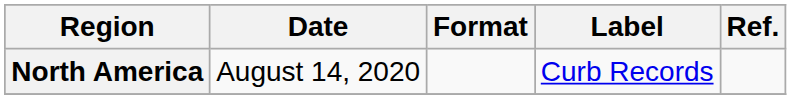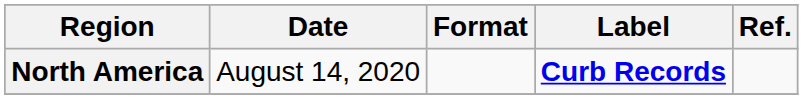(627, 71) normal -> (633, 71) bold
